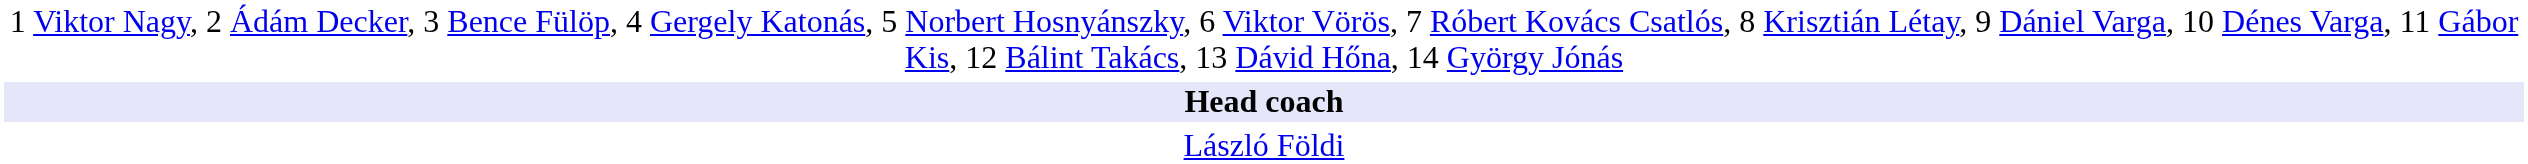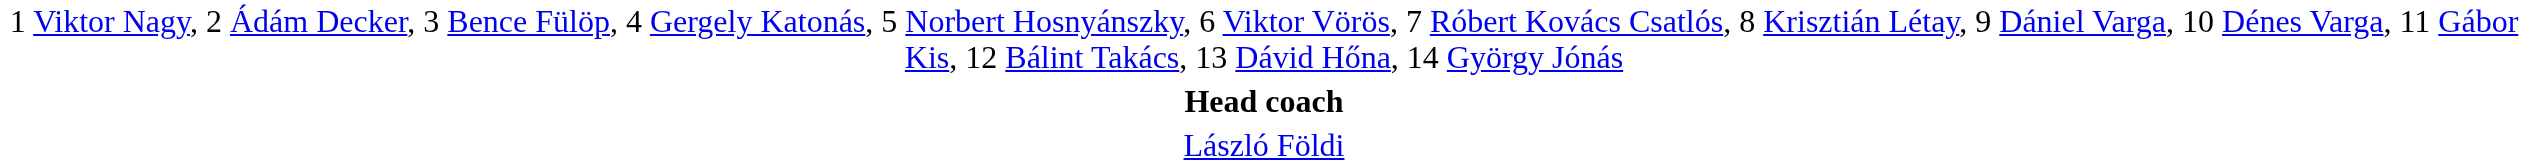(1264, 101) lavender background -> (1264, 101) no background
